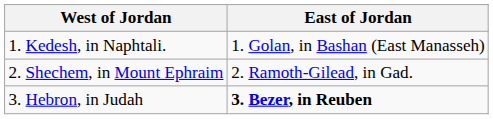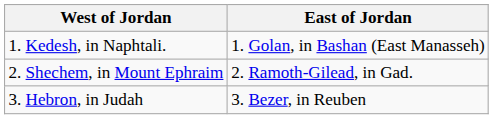(302, 99) bold -> (299, 99) normal
